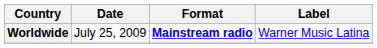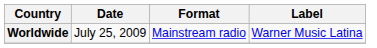(202, 33) bold -> (199, 33) normal
